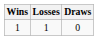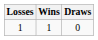columns swapped: (17, 12) <-> (46, 12)
